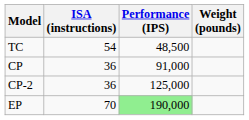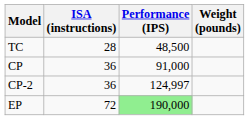(110, 47) 54 -> (110, 47) 28
(170, 85) 125,000 -> (170, 85) 124,997
(110, 105) 70 -> (110, 105) 72
